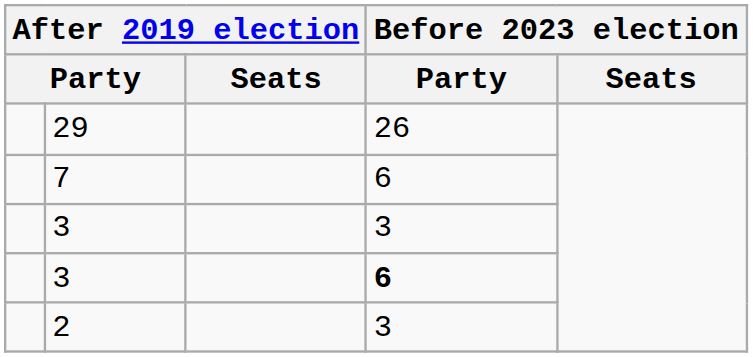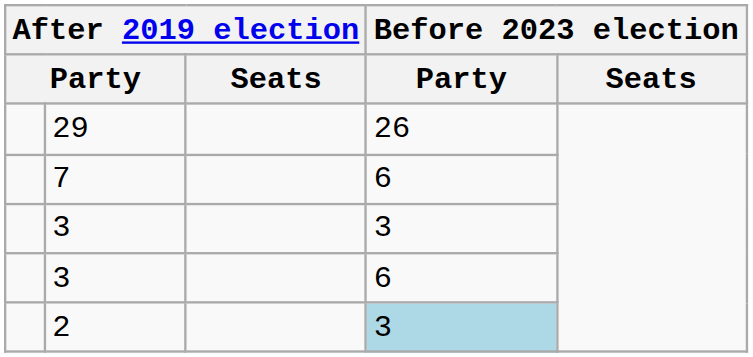(383, 278) bold -> (383, 278) normal
(383, 327) no background -> (383, 327) lightblue background
